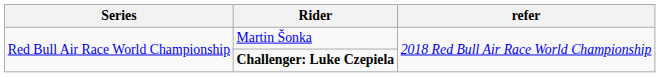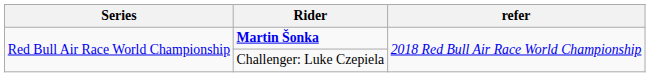(274, 37) normal -> (278, 37) bold
(315, 60) bold -> (310, 60) normal
